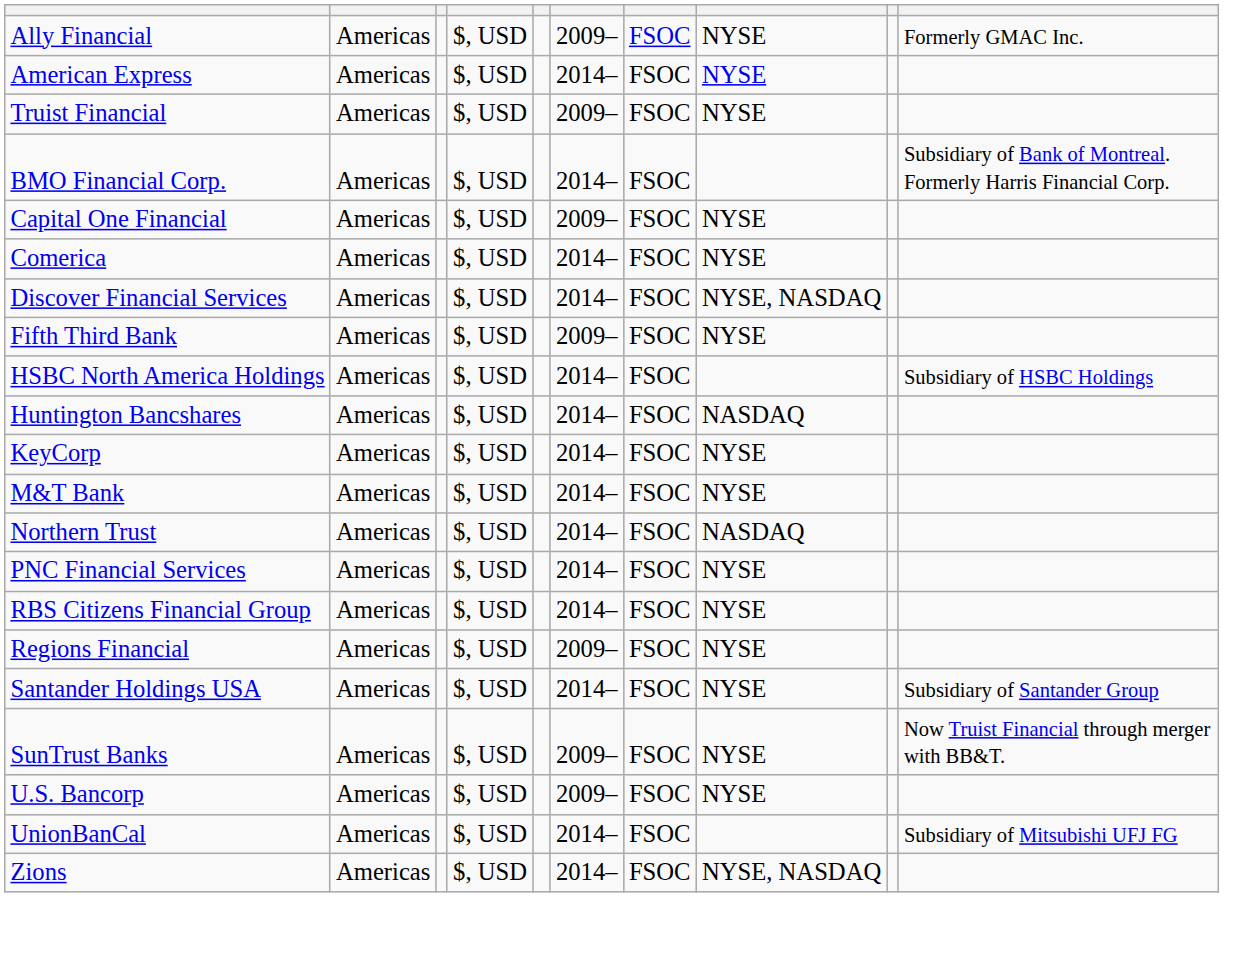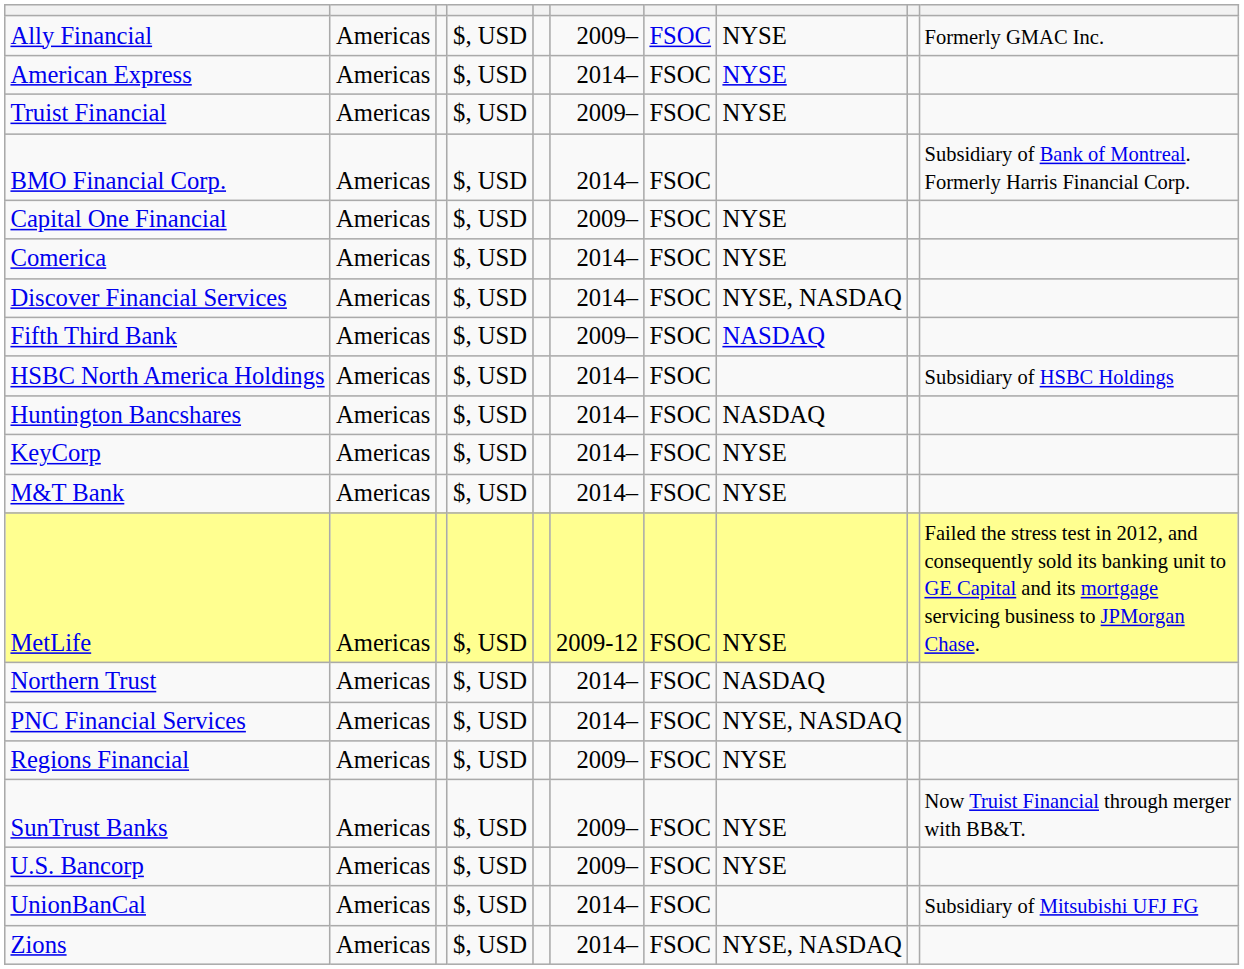(734, 336) NYSE -> (774, 336) NASDAQ
+ row: (51, 642)
(734, 571) NYSE -> (812, 721) NYSE, NASDAQ
- row: (161, 610)
- row: (136, 688)
